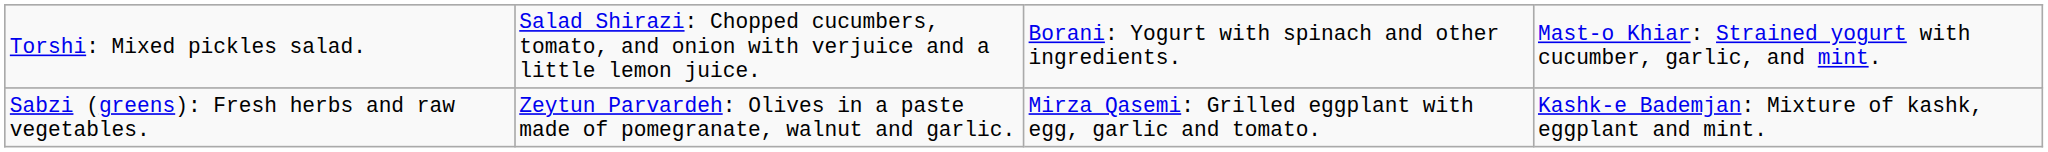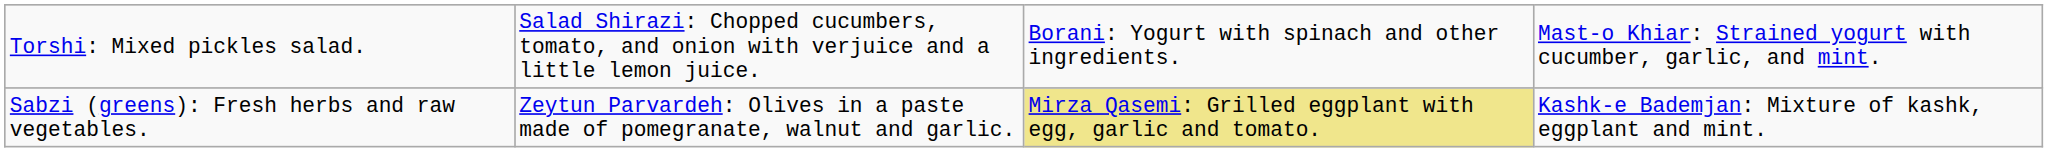(1251, 118) no background -> (1251, 118) khaki background
